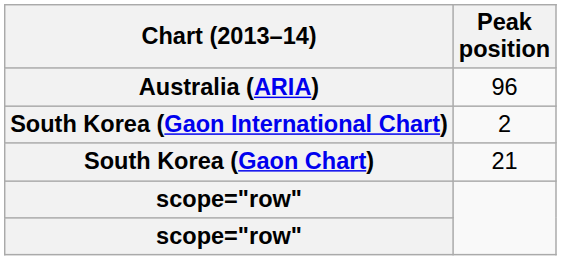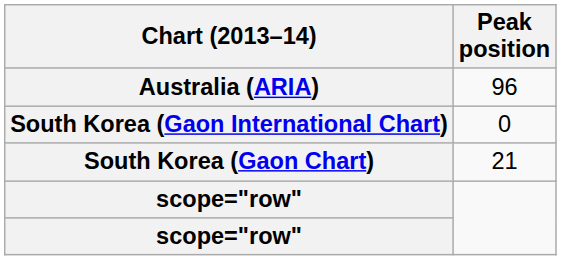(504, 124) 2 -> (504, 124) 0
